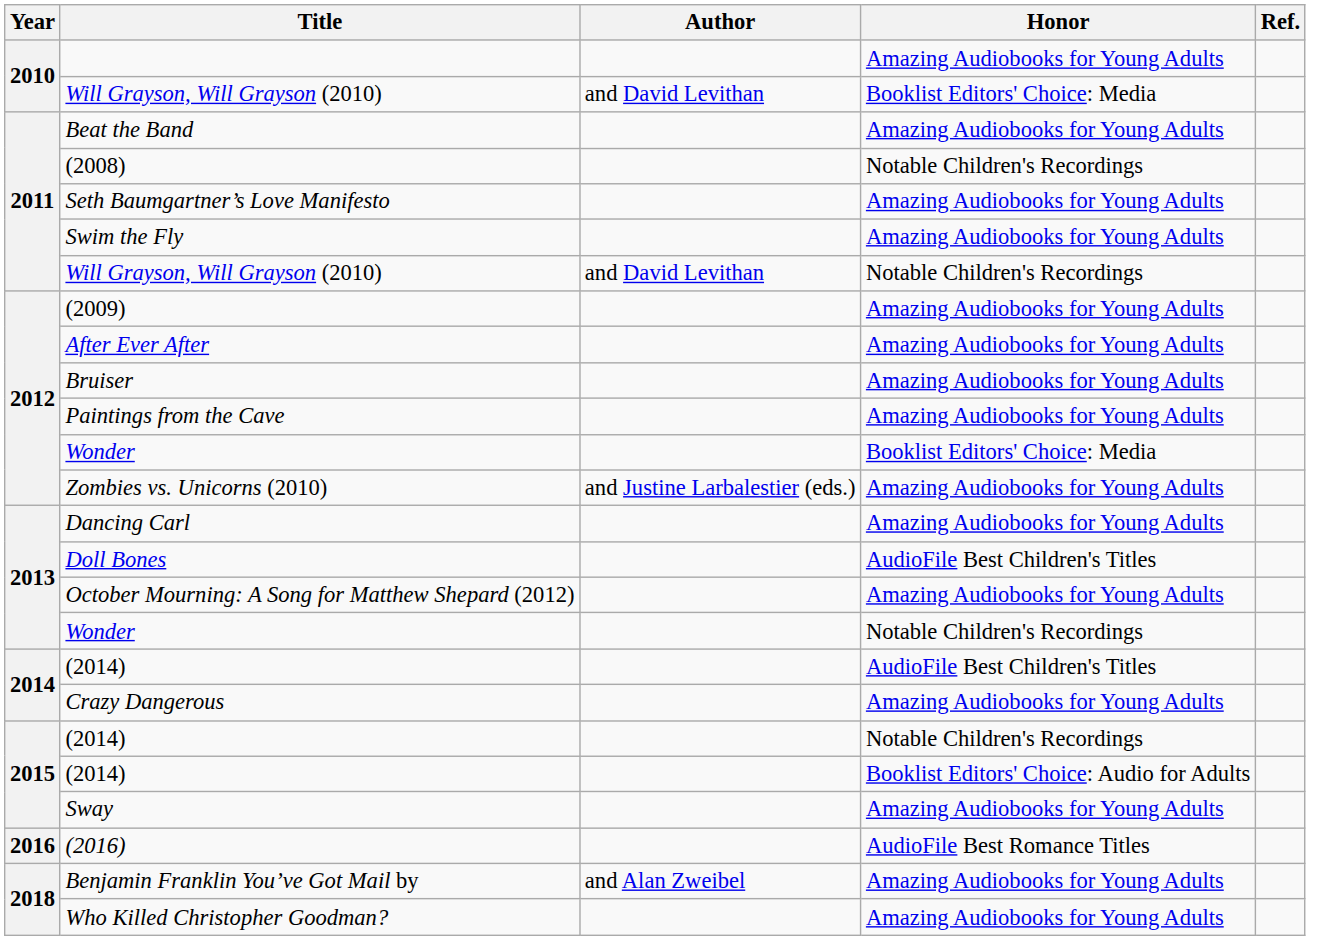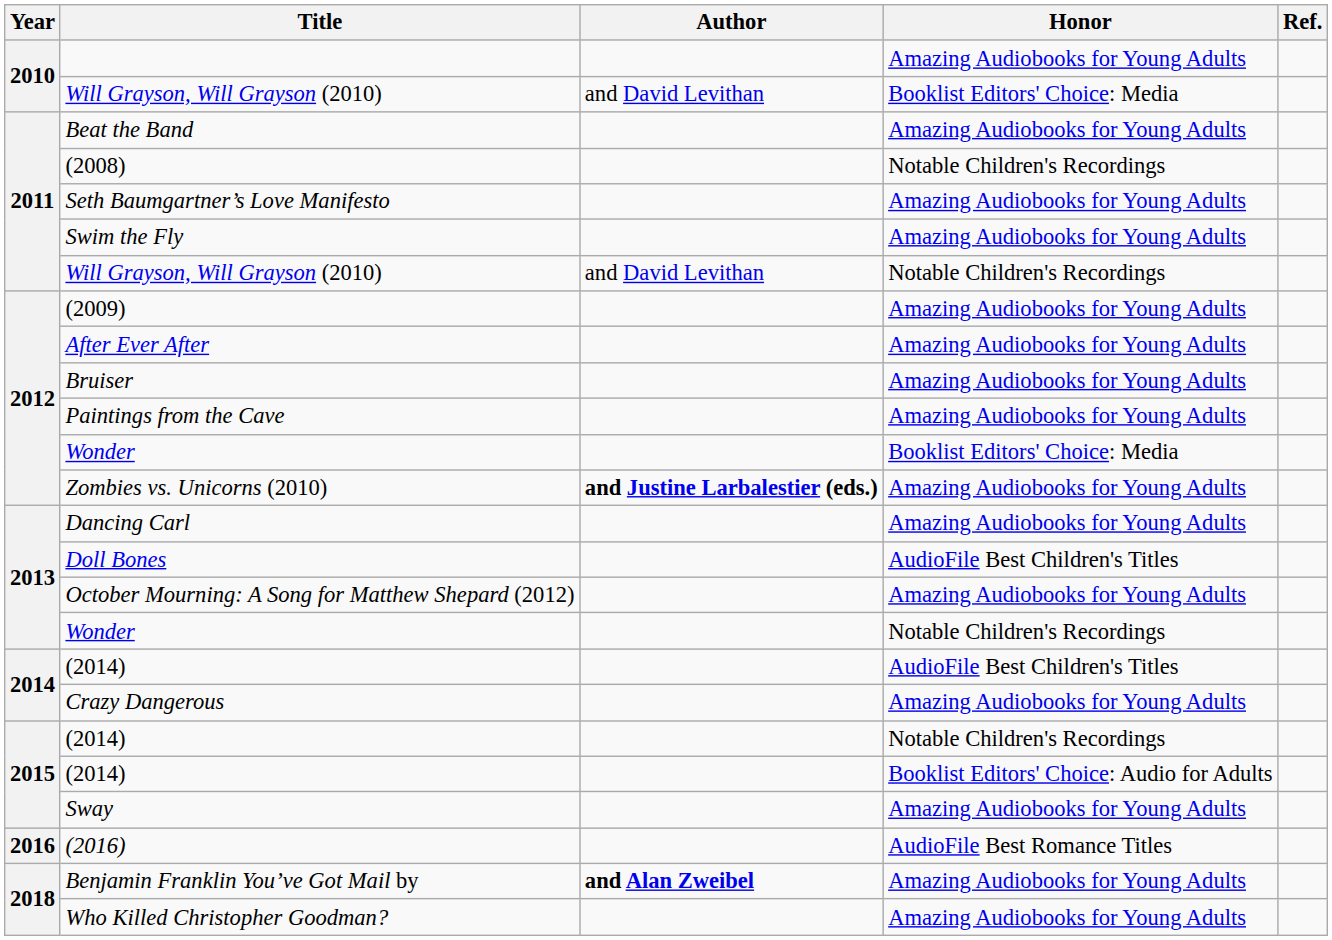(720, 487) normal -> (731, 487) bold
(665, 881) normal -> (669, 881) bold
